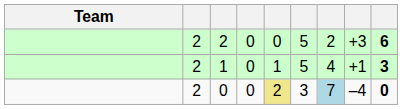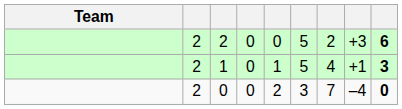(277, 91) khaki background -> (277, 91) no background
(331, 91) lightblue background -> (331, 91) no background
